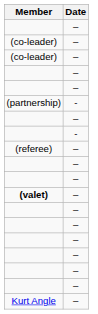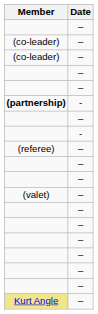(34, 103) normal -> (36, 103) bold
(34, 194) bold -> (36, 194) normal
(34, 301) no background -> (36, 301) khaki background
